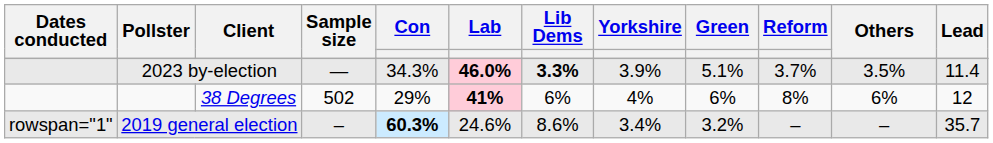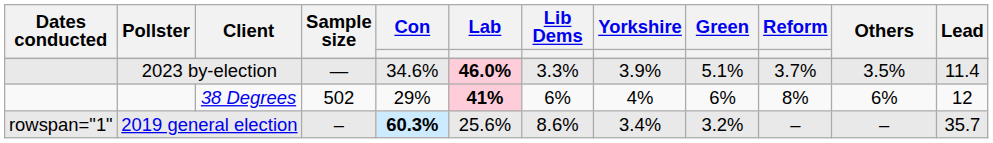(412, 71) 34.3% -> (412, 71) 34.6%
(558, 71) bold -> (558, 71) normal
(485, 125) 24.6% -> (485, 125) 25.6%
